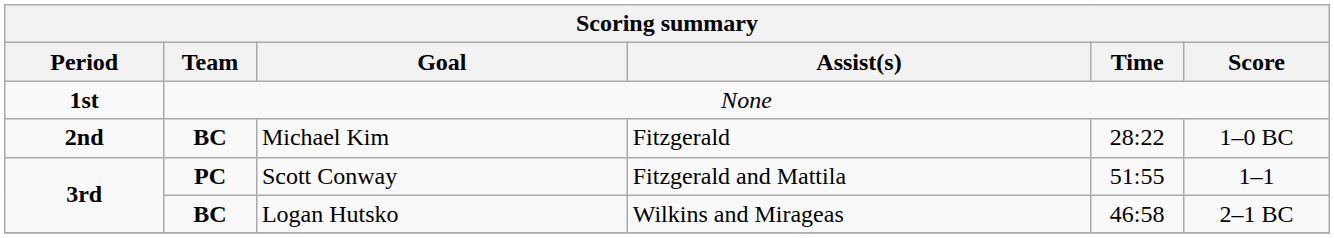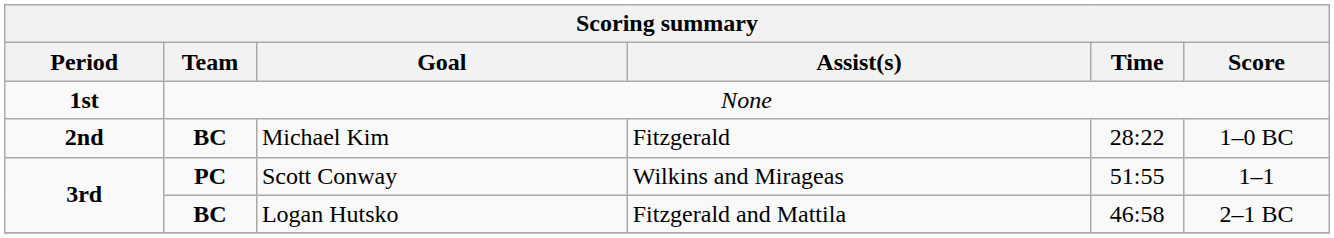(739, 175) Fitzgerald and Mattila -> (738, 175) Wilkins and Mirageas
(738, 213) Wilkins and Mirageas -> (739, 213) Fitzgerald and Mattila
